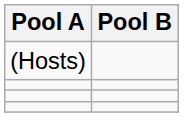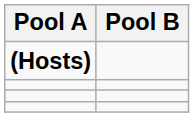(48, 60) normal -> (51, 60) bold
